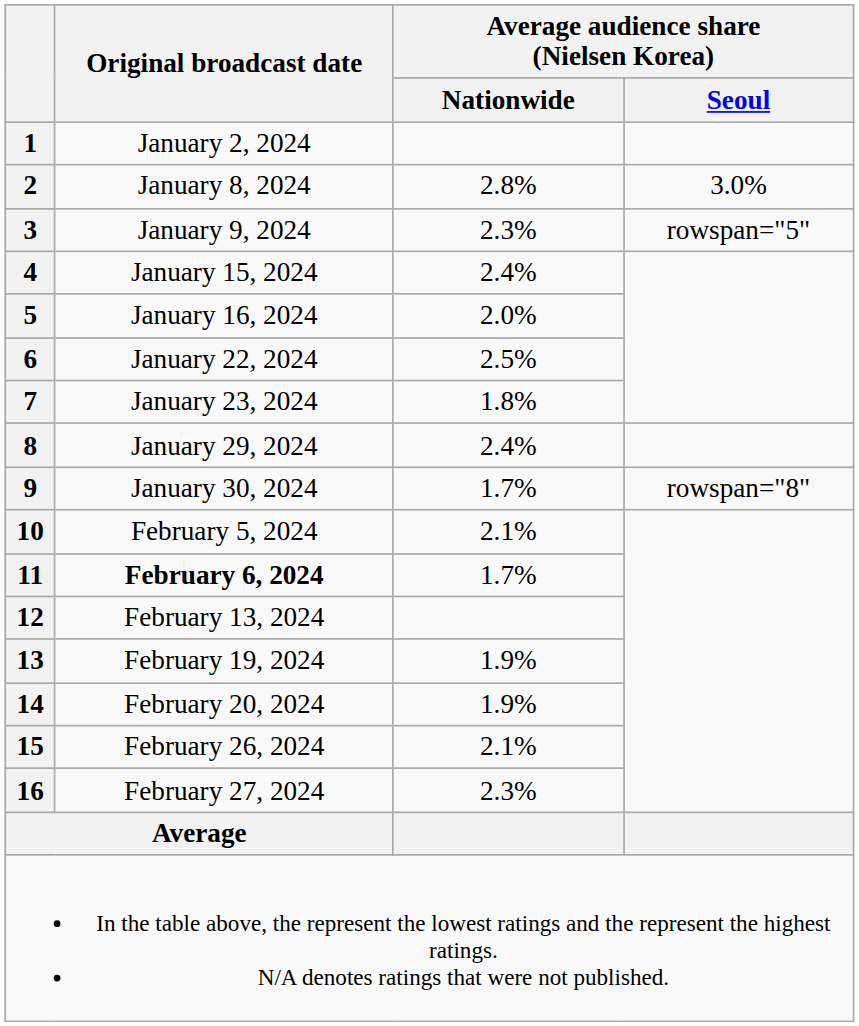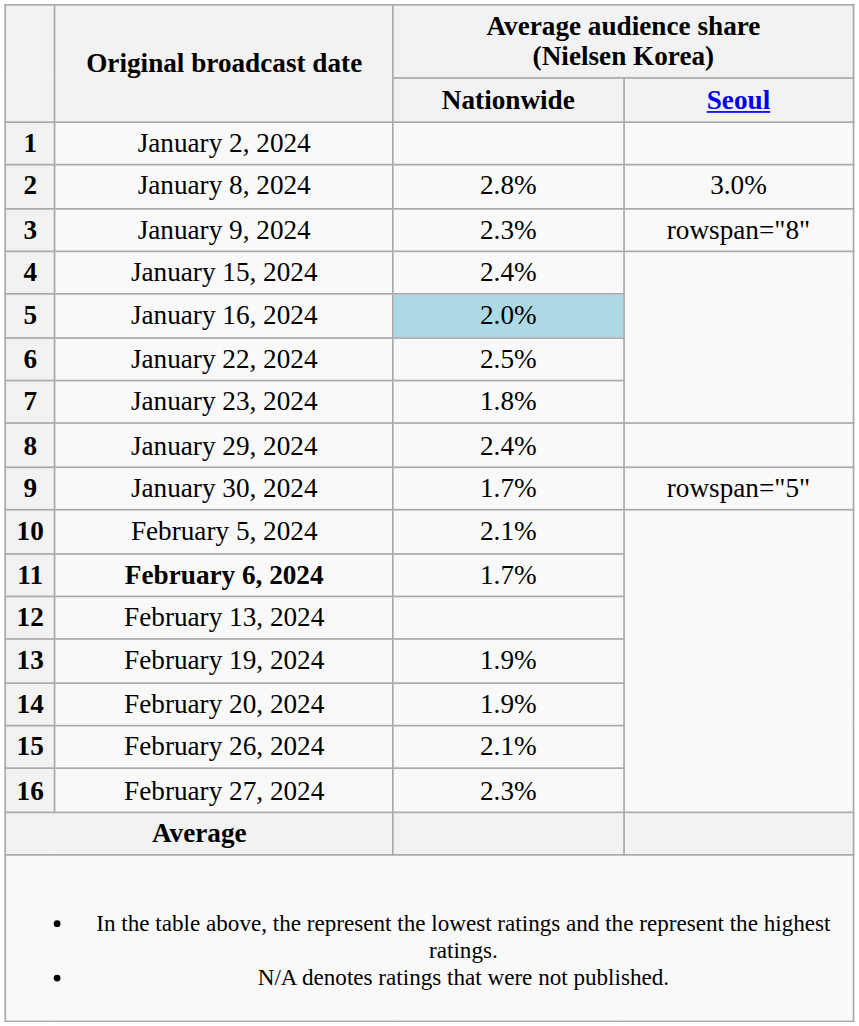(738, 229) rowspan="5" -> (738, 229) rowspan="8"
(508, 315) no background -> (508, 315) lightblue background
(738, 488) rowspan="8" -> (738, 488) rowspan="5"
